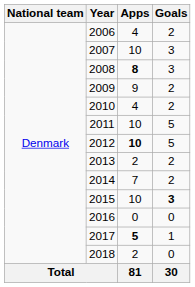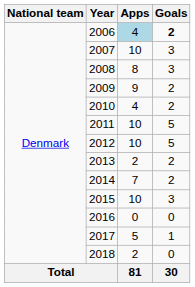(135, 32) no background -> (135, 32) lightblue background
(171, 32) normal -> (171, 32) bold
(135, 69) bold -> (135, 69) normal
(135, 143) bold -> (135, 143) normal
(171, 198) bold -> (171, 198) normal
(135, 236) bold -> (135, 236) normal
